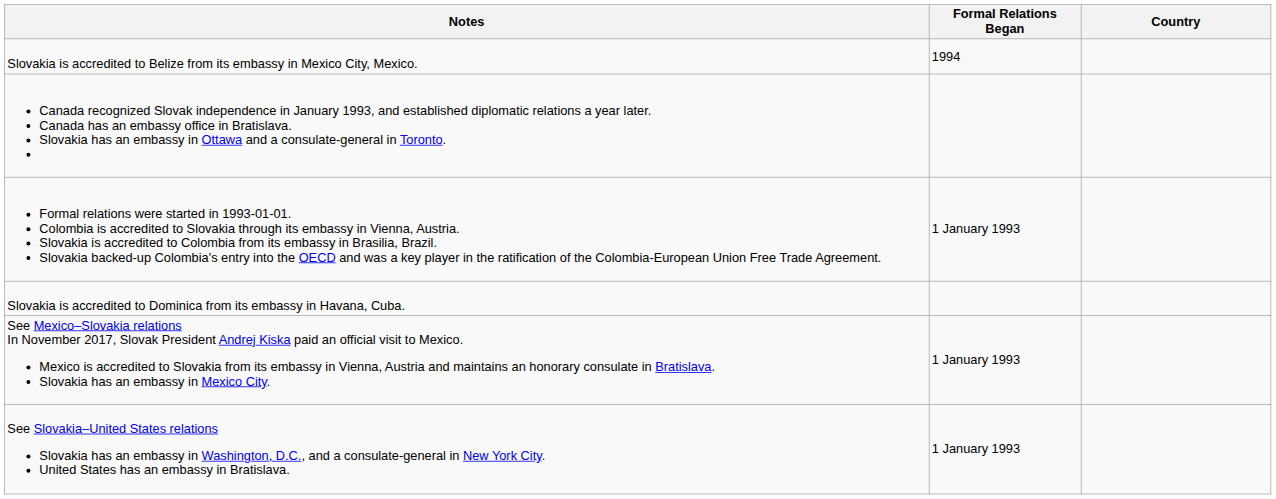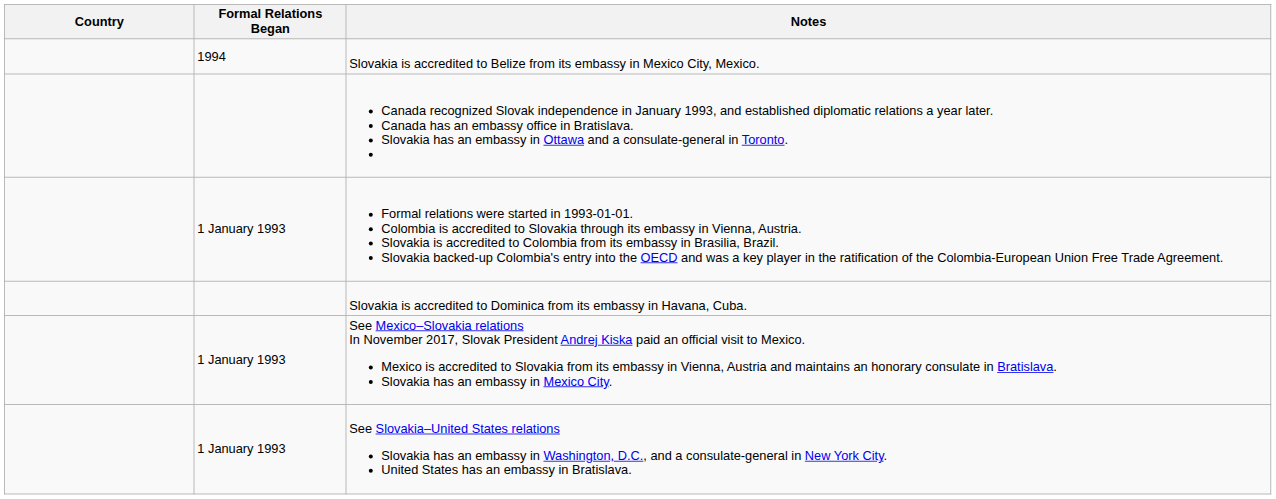columns swapped: (1176, 21) <-> (467, 21)
